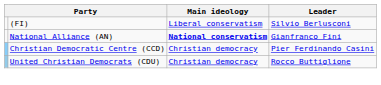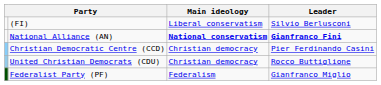(306, 36) normal -> (306, 36) bold
+ row: (59, 74)
